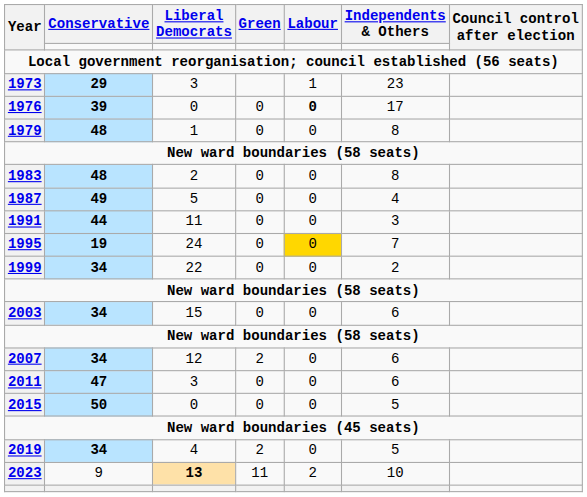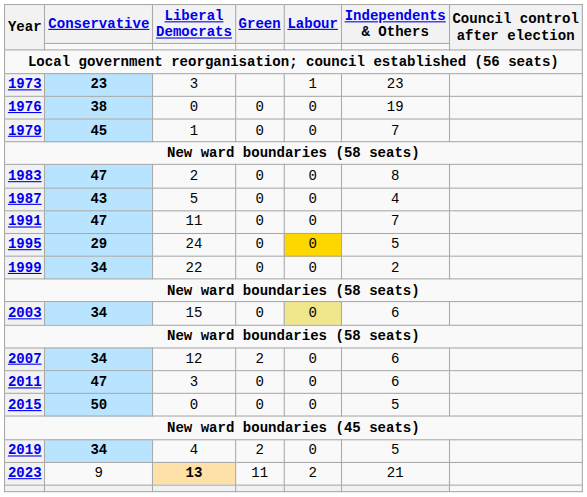(99, 85) 29 -> (99, 85) 23
(99, 108) 39 -> (99, 108) 38
(313, 108) bold -> (313, 108) normal
(395, 108) 17 -> (395, 108) 19
(99, 130) 48 -> (99, 130) 45
(395, 130) 8 -> (395, 130) 7
(99, 176) 48 -> (99, 176) 47
(99, 199) 49 -> (99, 199) 43
(99, 222) 44 -> (99, 222) 47
(395, 222) 3 -> (395, 222) 7
(99, 245) 19 -> (99, 245) 29
(395, 245) 7 -> (395, 245) 5
(313, 313) no background -> (313, 313) khaki background
(395, 474) 10 -> (395, 474) 21
